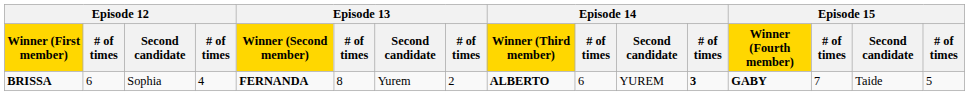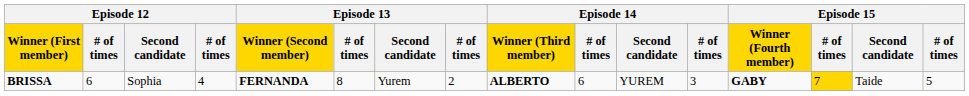(693, 81) bold -> (693, 81) normal
(817, 81) no background -> (817, 81) gold background
